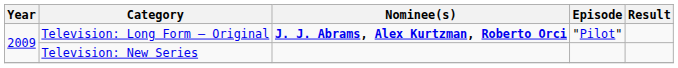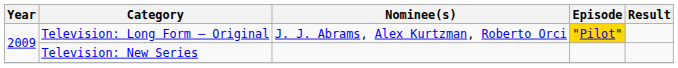(421, 33) bold -> (421, 33) normal
(598, 33) no background -> (598, 33) gold background
